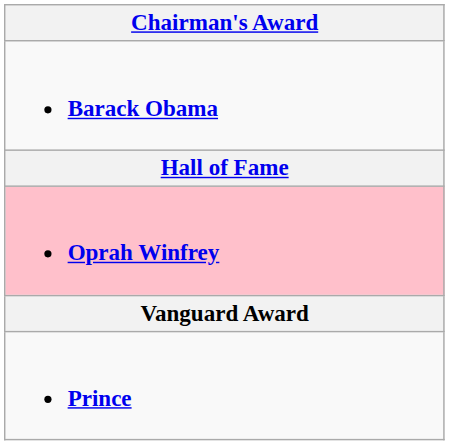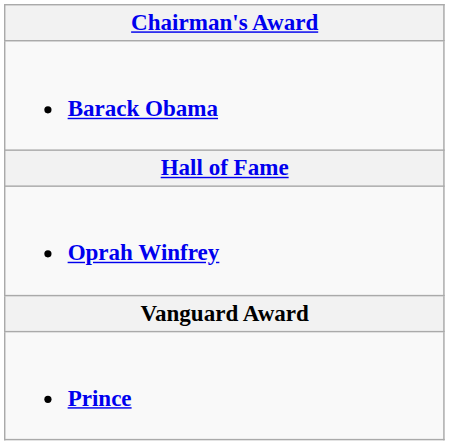(225, 254) pink background -> (225, 254) no background
